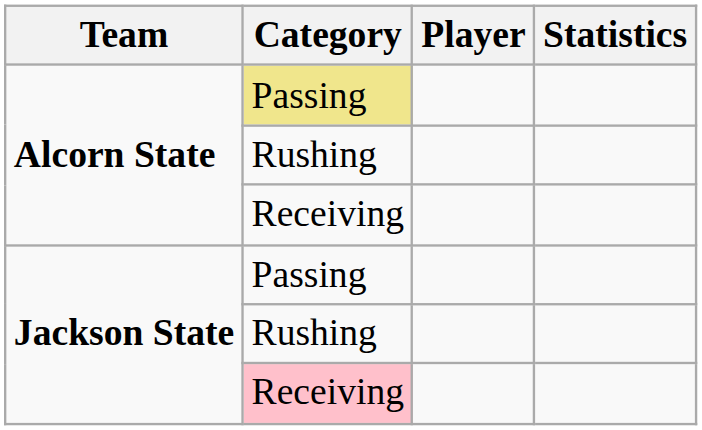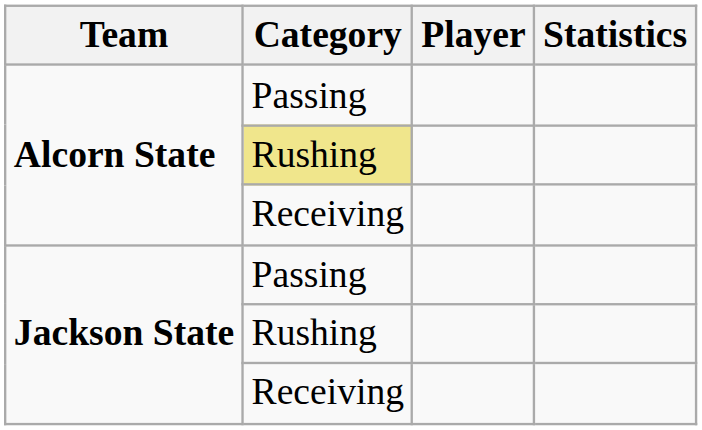(309, 94) khaki background -> (309, 94) no background
(314, 154) no background -> (314, 154) khaki background
(328, 392) pink background -> (328, 392) no background
